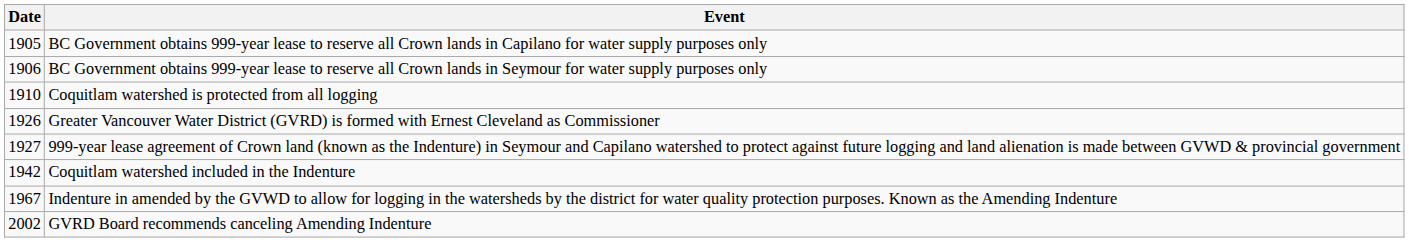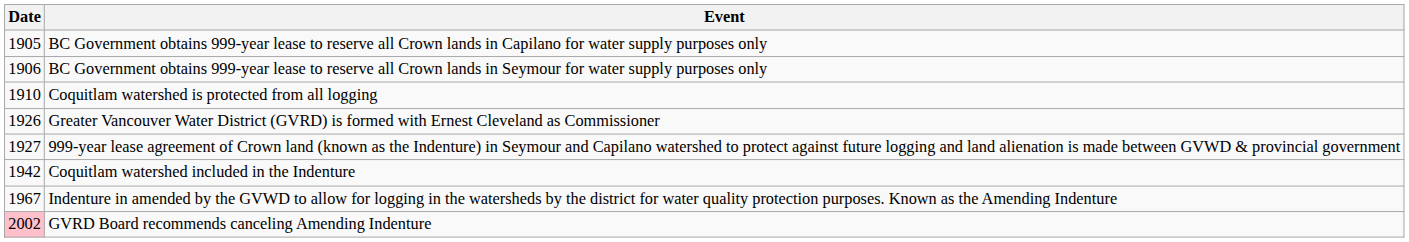(25, 224) no background -> (25, 224) pink background
